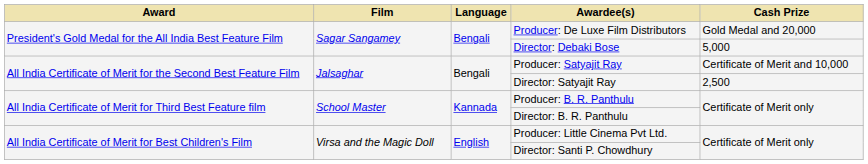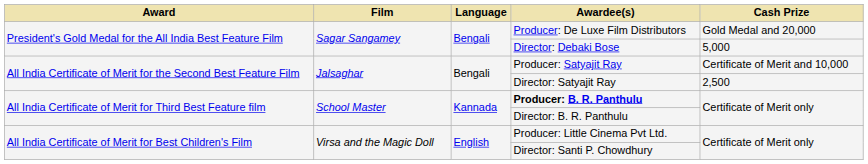(574, 99) normal -> (578, 99) bold
